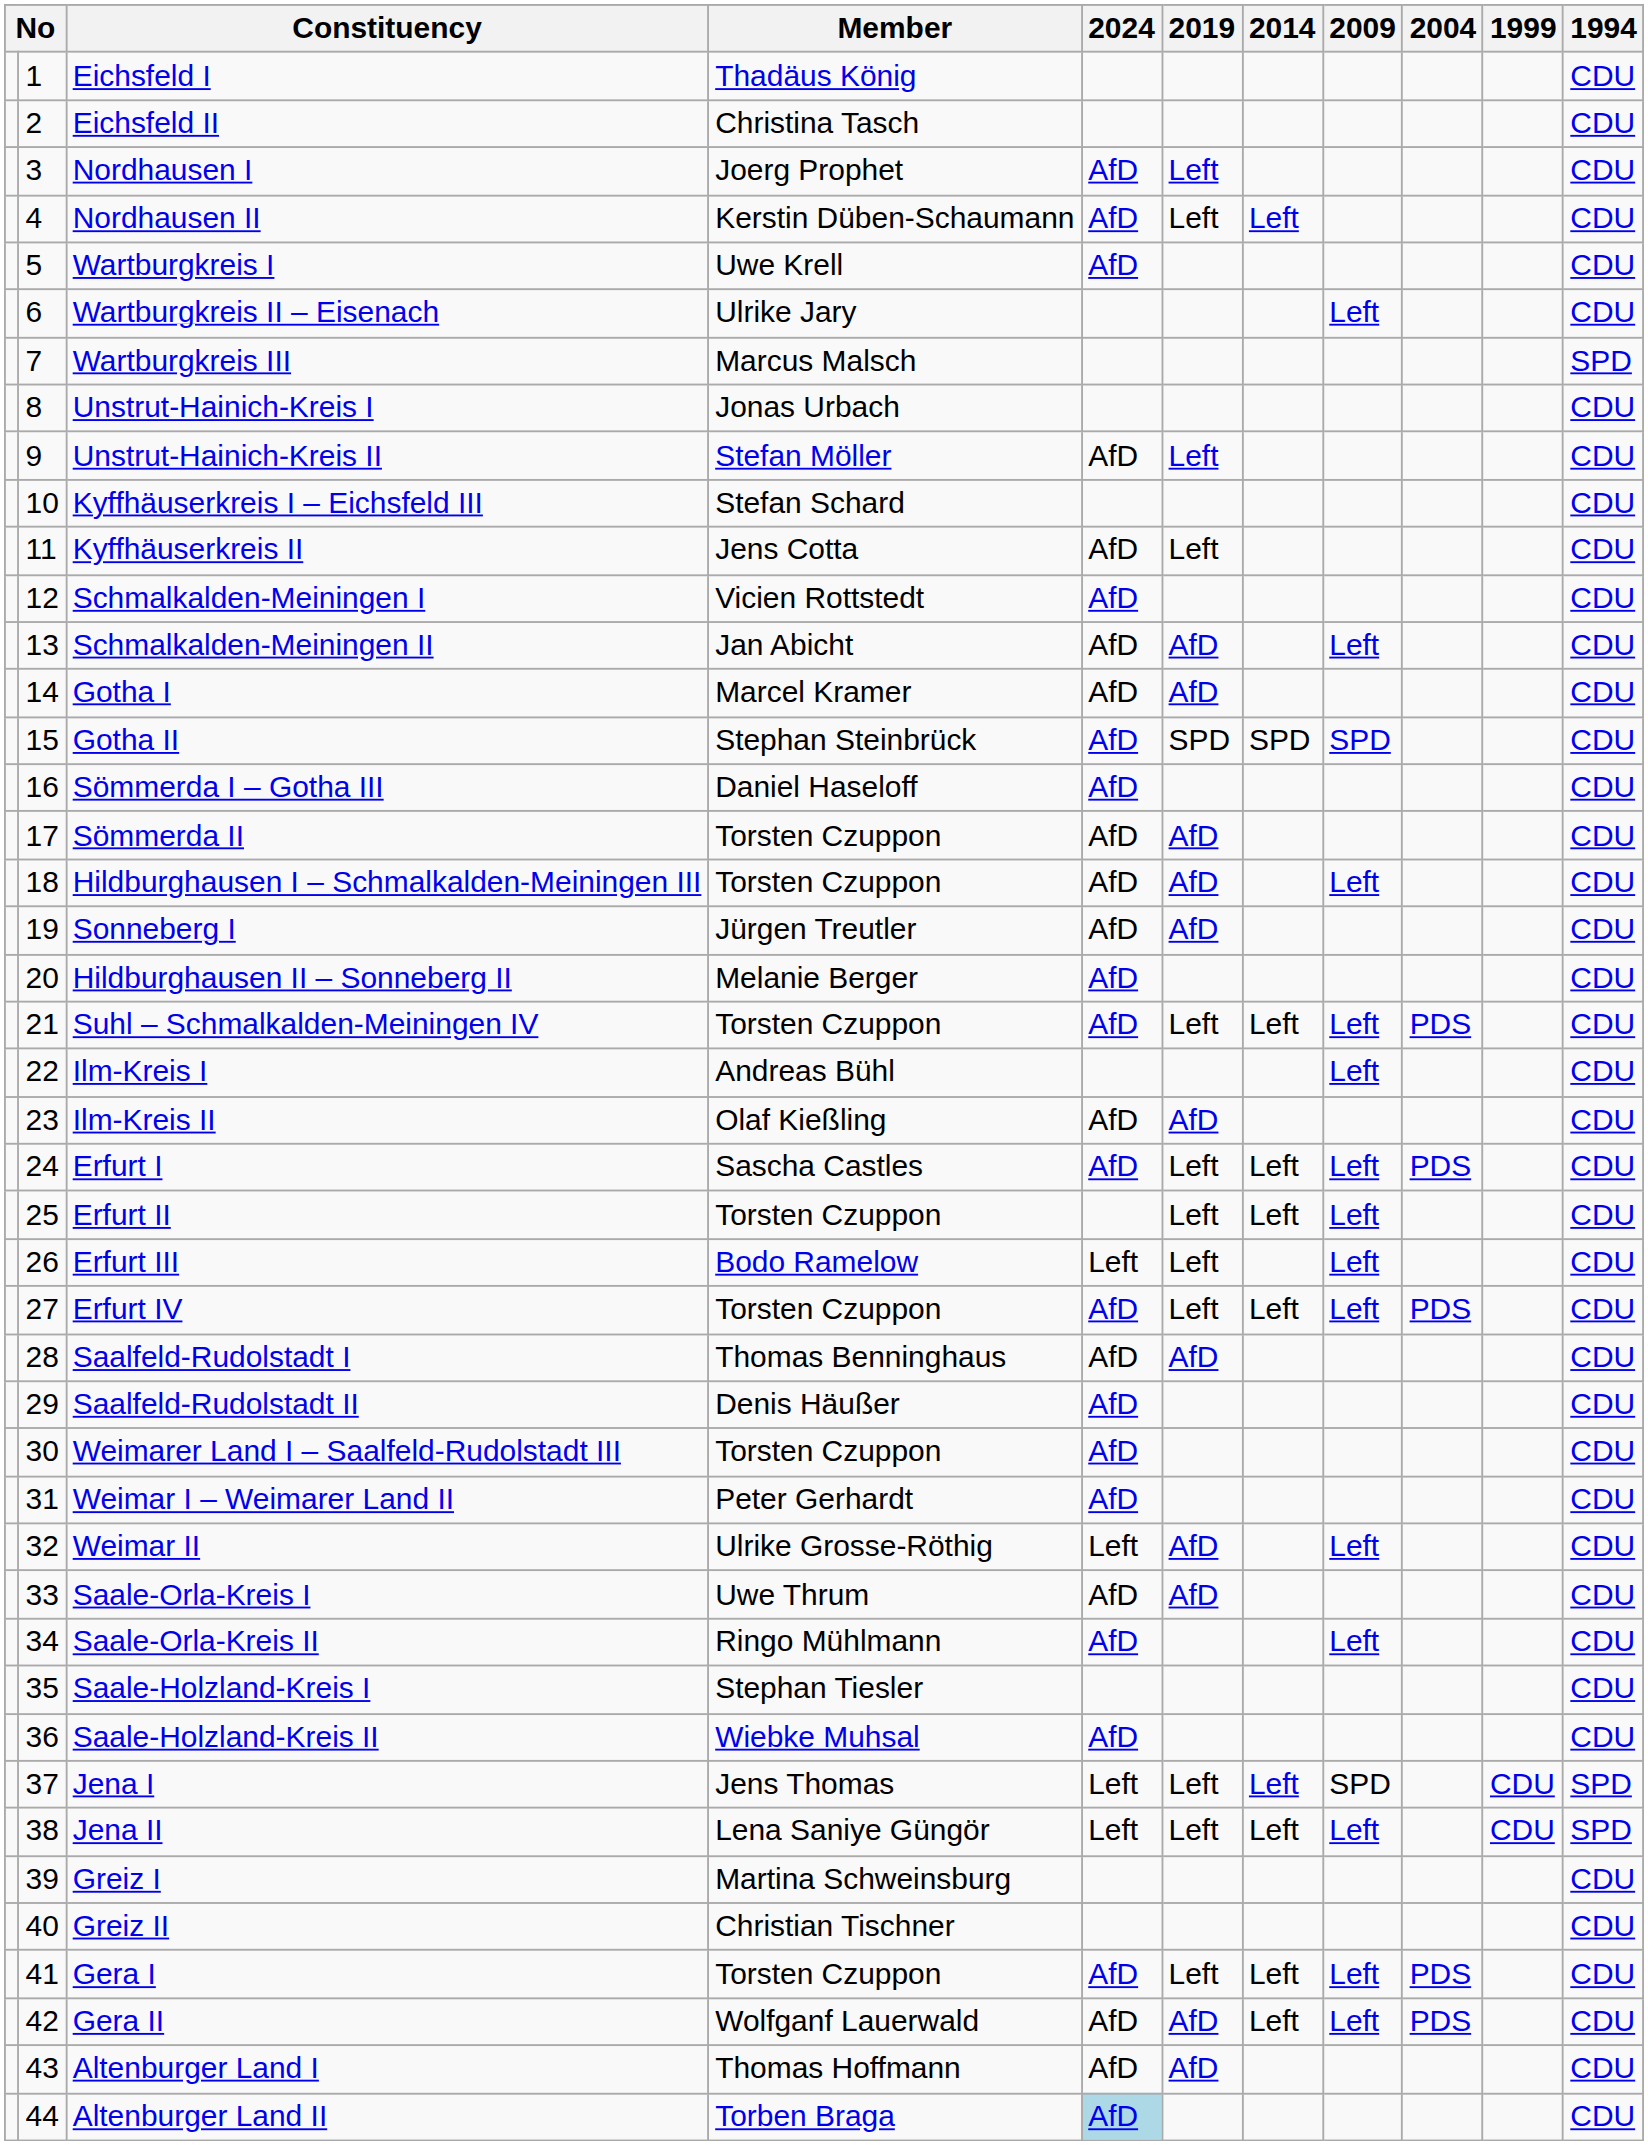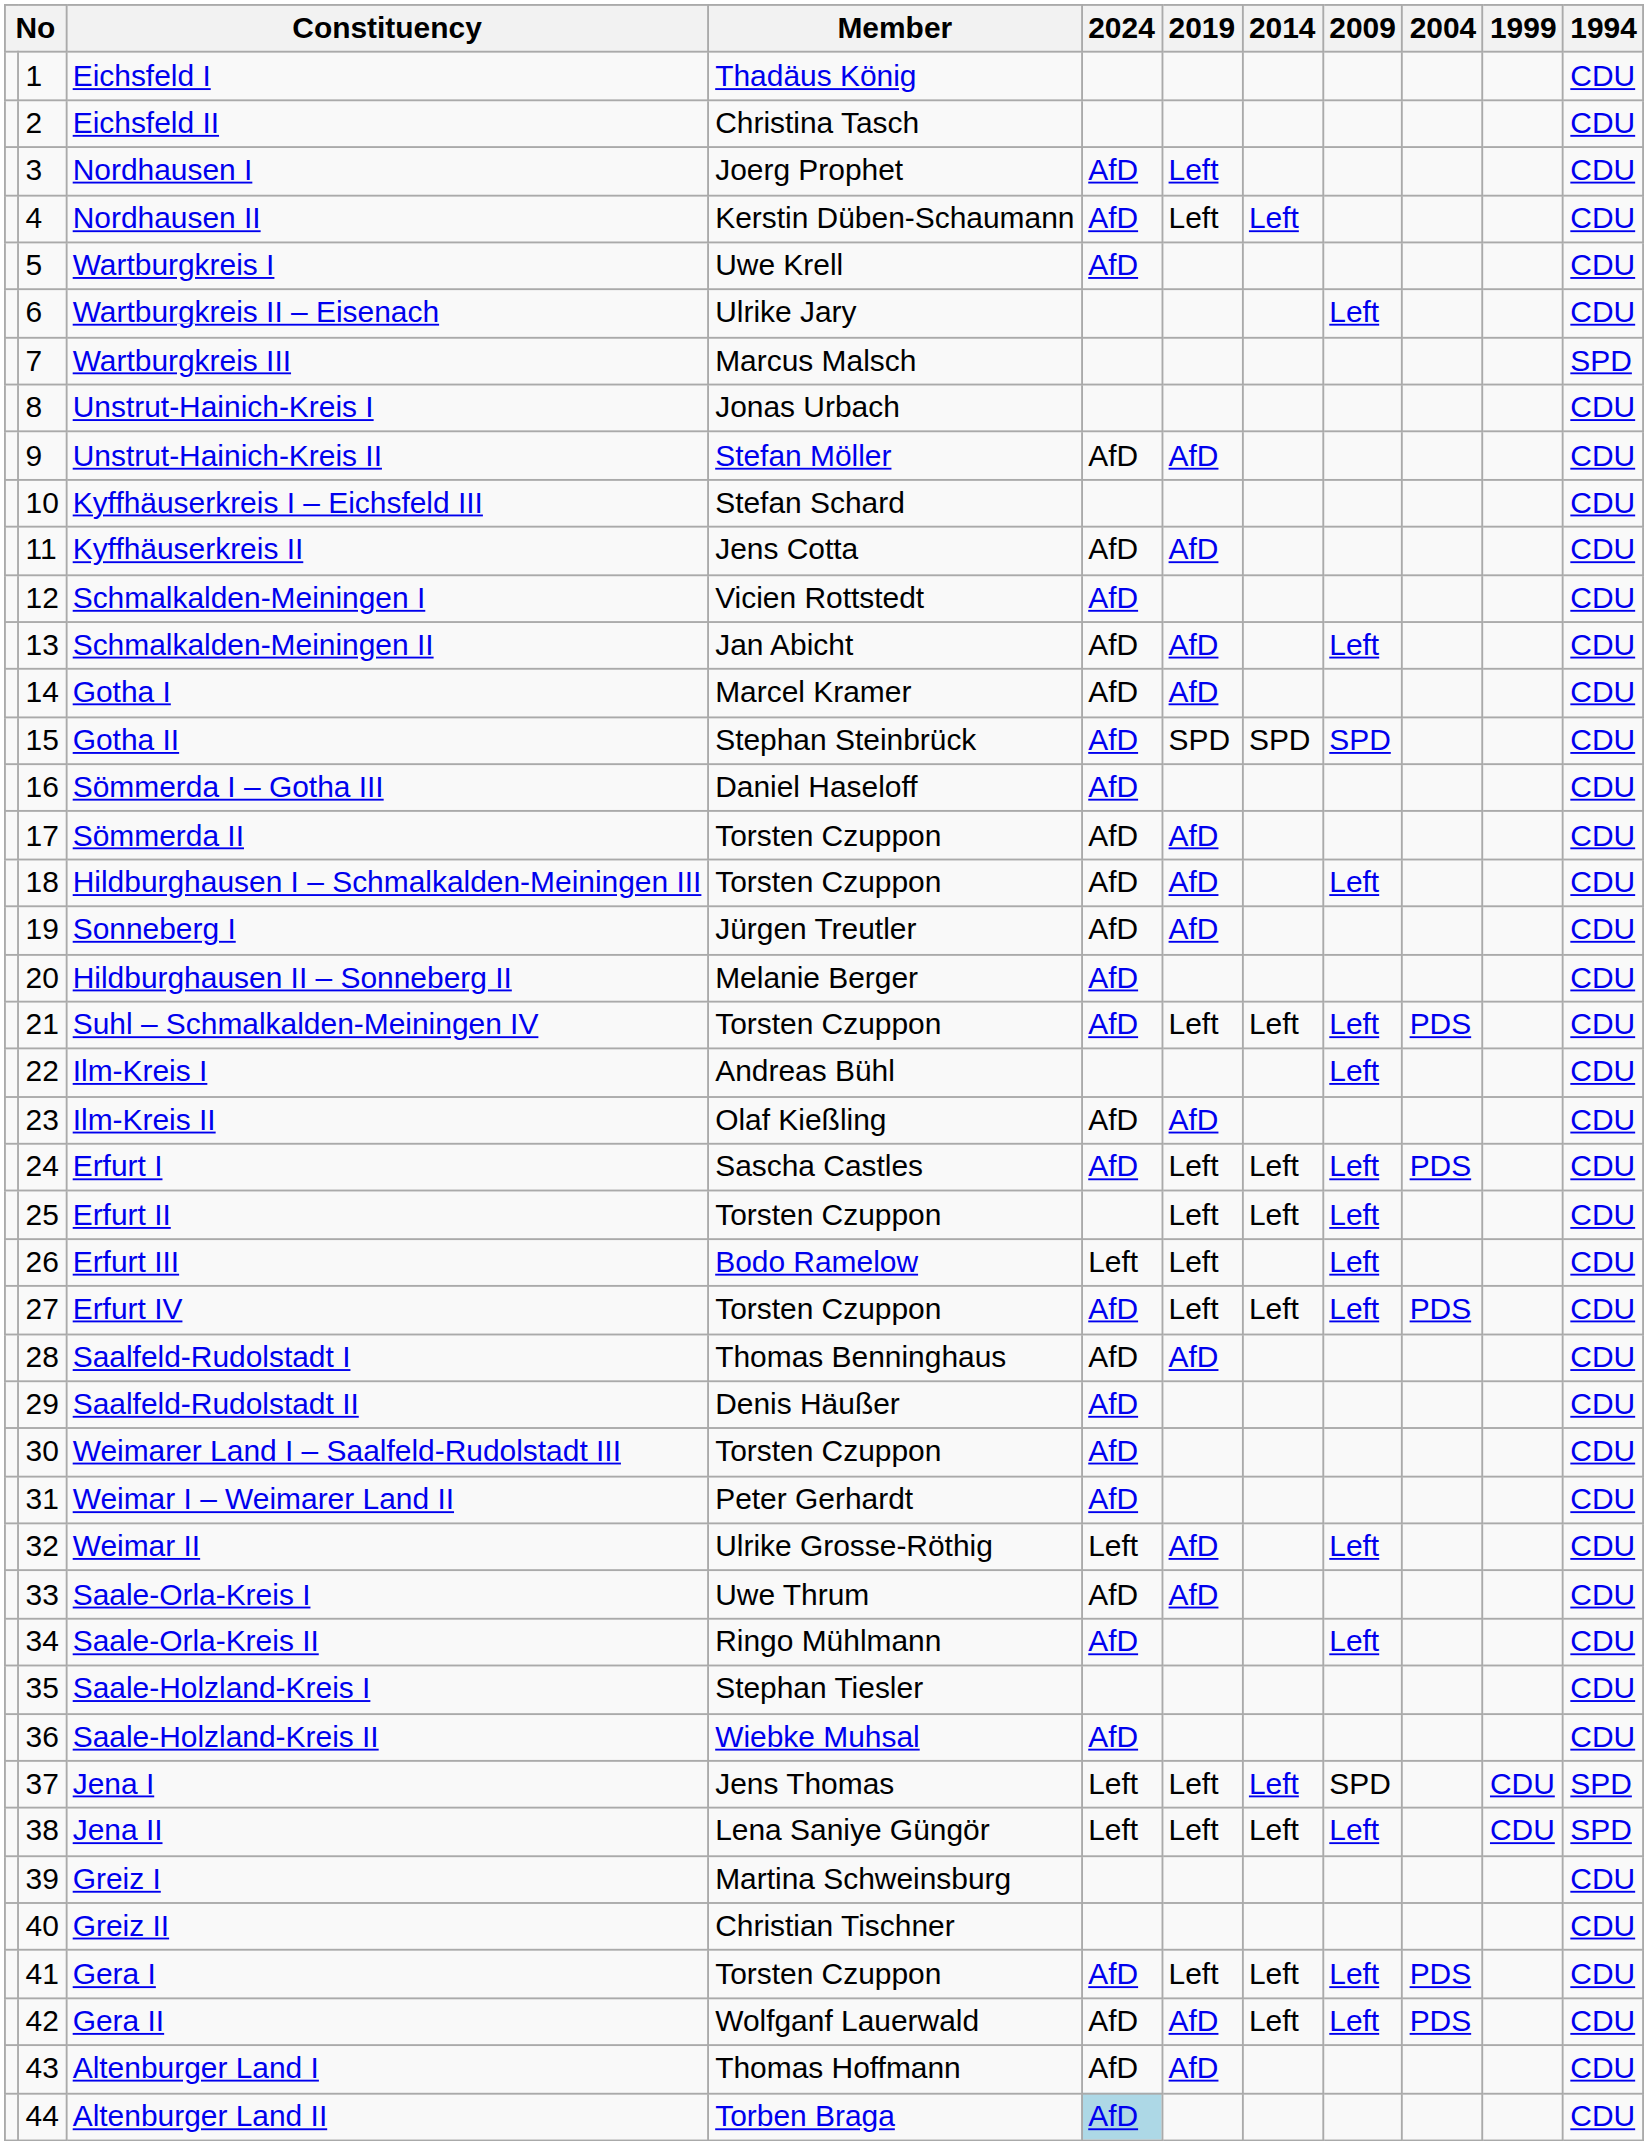(1194, 455) Left -> (1194, 455) AfD
(1194, 550) Left -> (1194, 550) AfD
